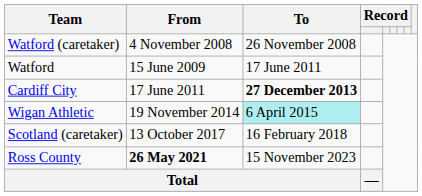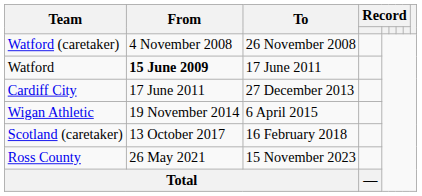(167, 67) normal -> (169, 67) bold
(301, 90) bold -> (300, 90) normal
(282, 112) paleturquoise background -> (282, 112) no background
(168, 157) bold -> (167, 157) normal
